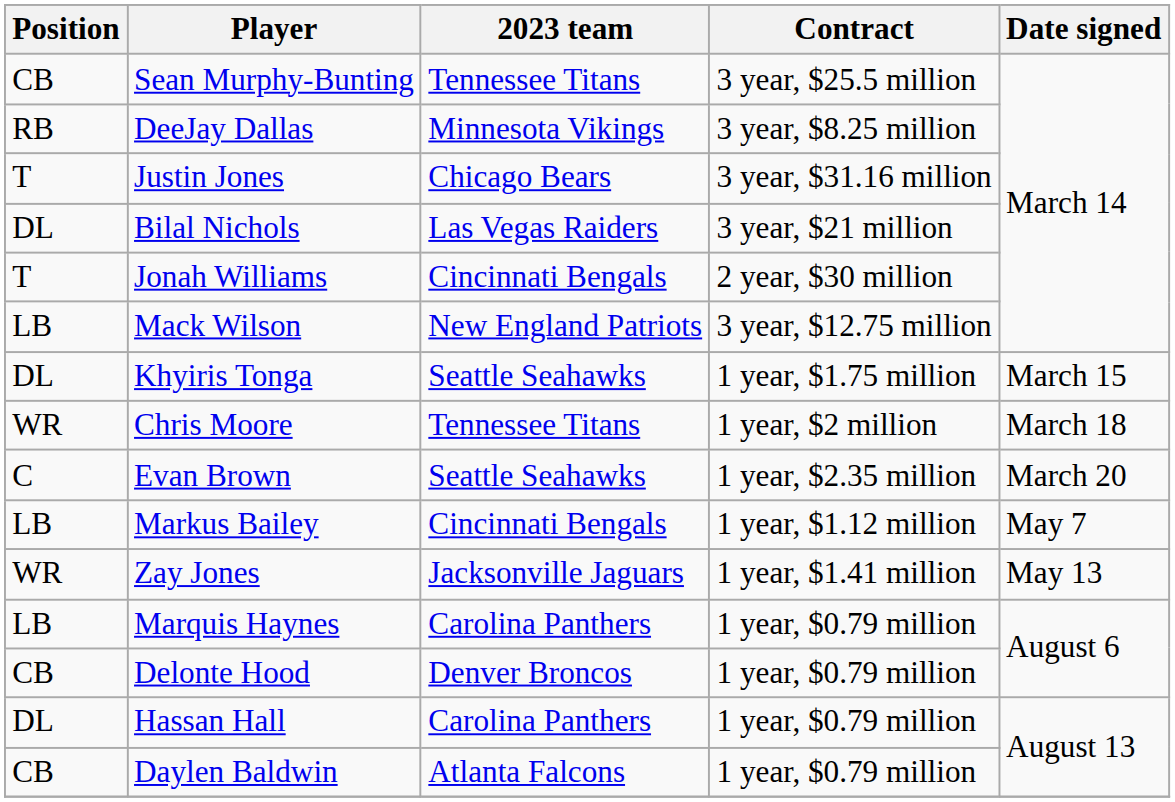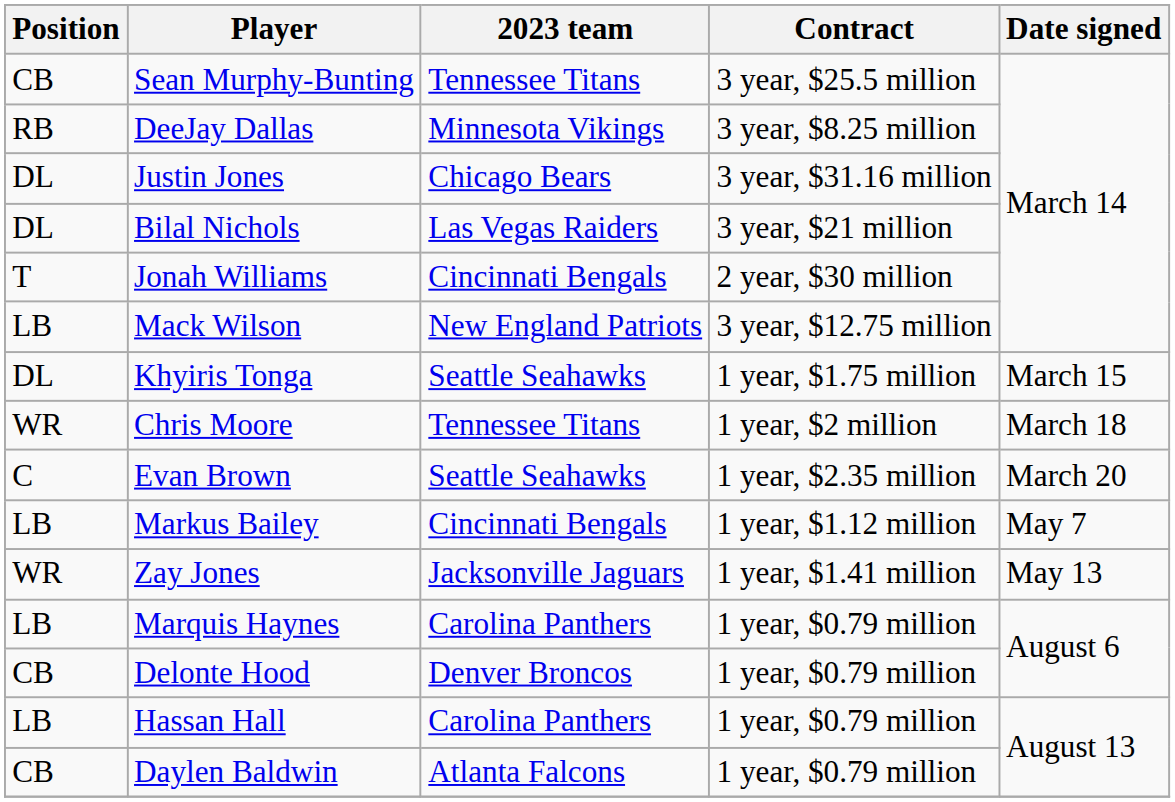(22, 177) T -> (33, 177) DL
(33, 721) DL -> (32, 721) LB
